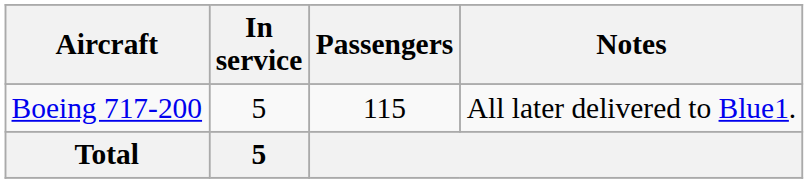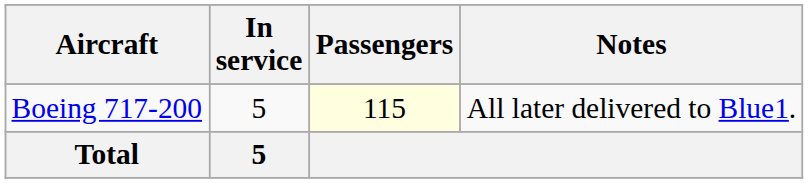(385, 107) no background -> (385, 107) lightyellow background
